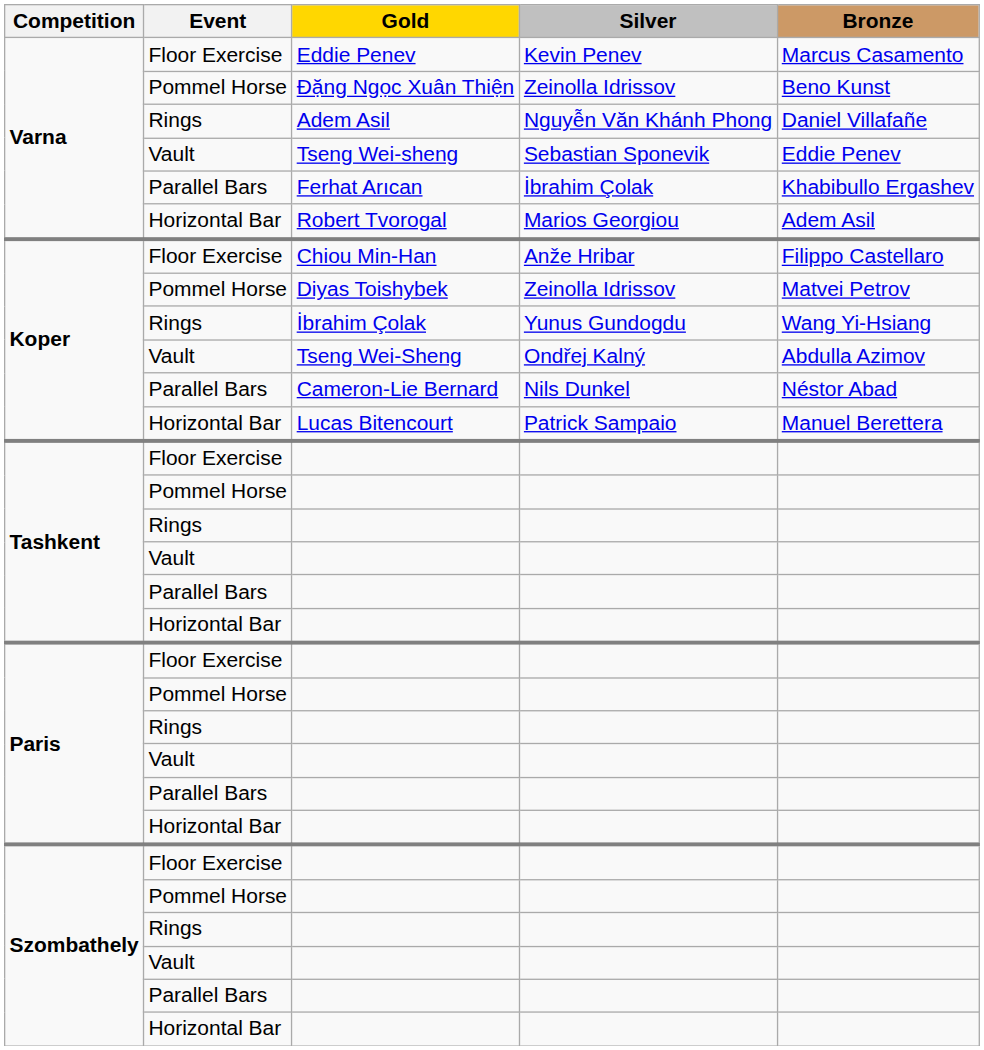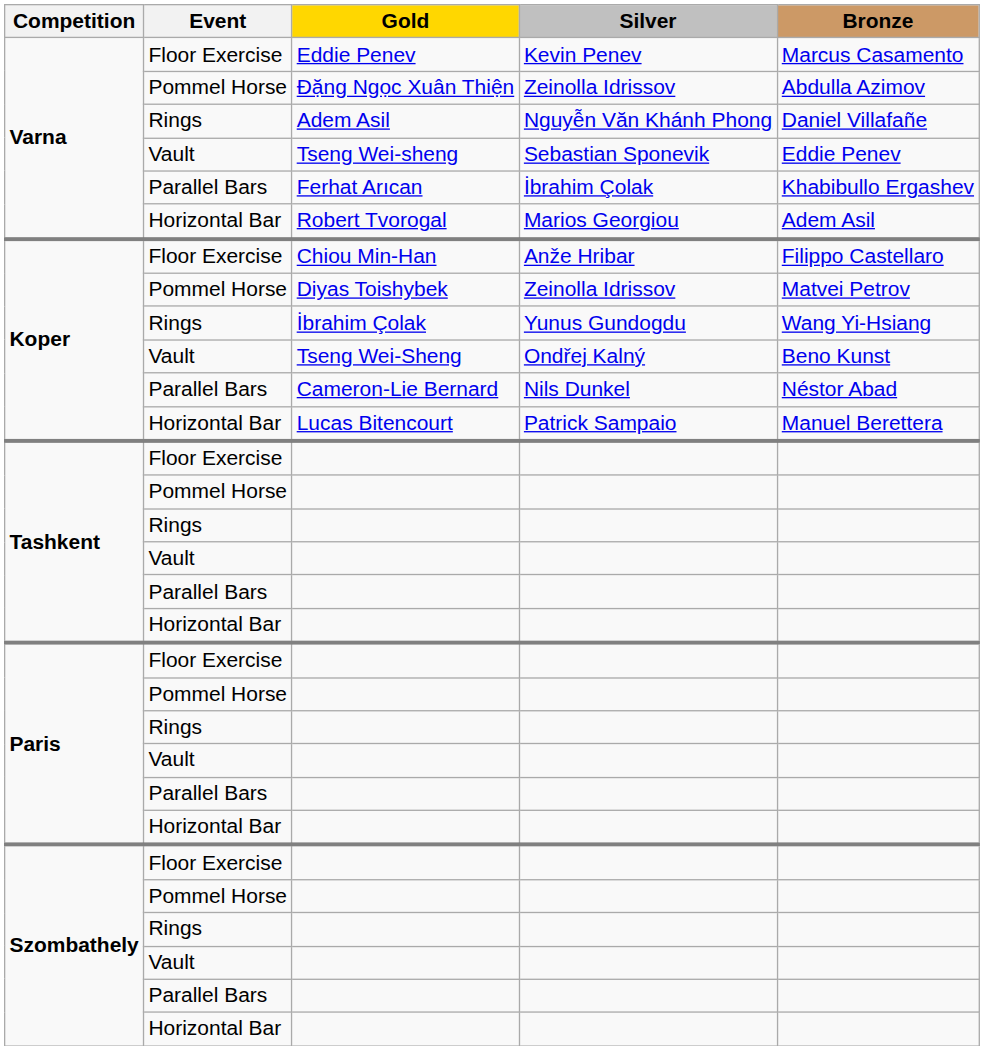(836, 87) Beno Kunst -> (853, 87) Abdulla Azimov
(853, 356) Abdulla Azimov -> (836, 356) Beno Kunst
